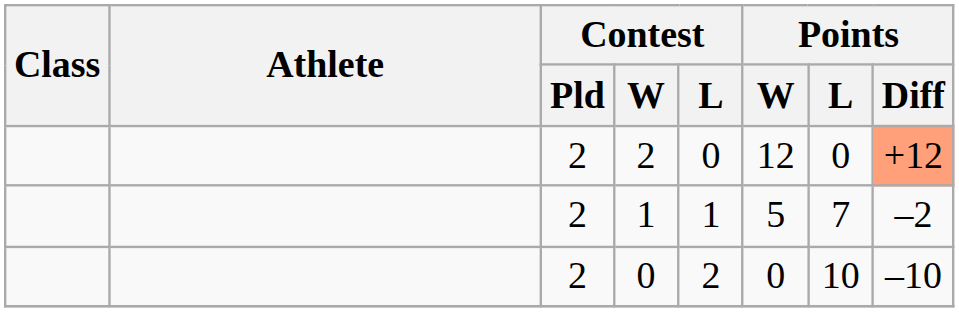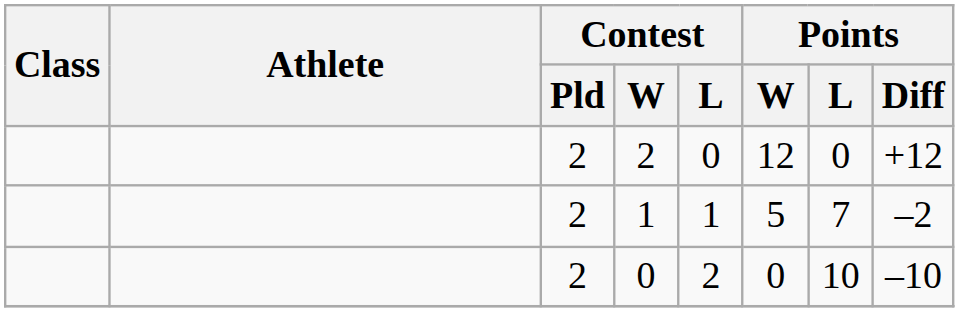(913, 154) lightsalmon background -> (913, 154) no background
